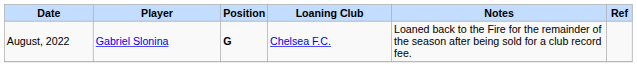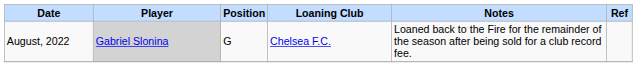(132, 42) no background -> (132, 42) lightgrey background
(227, 42) bold -> (227, 42) normal
